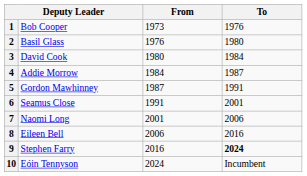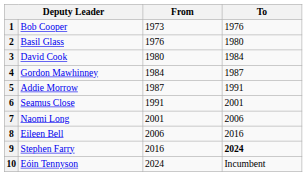(49, 73) Addie Morrow -> (59, 73) Gordon Mawhinney
(59, 88) Gordon Mawhinney -> (49, 88) Addie Morrow
